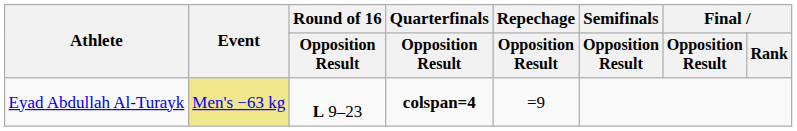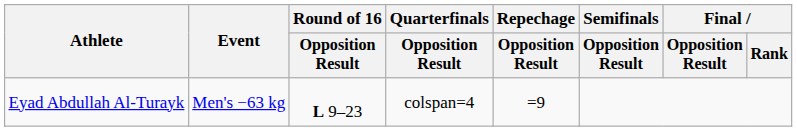(239, 102) khaki background -> (239, 102) no background
(439, 102) bold -> (439, 102) normal
